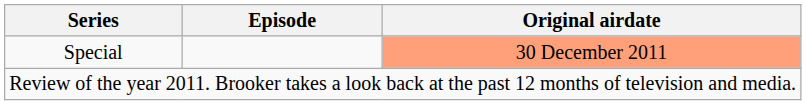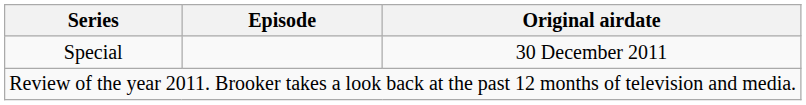(592, 52) lightsalmon background -> (592, 52) no background
